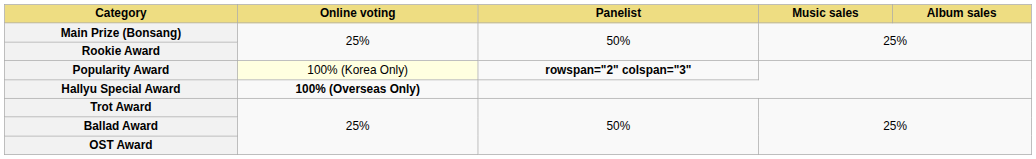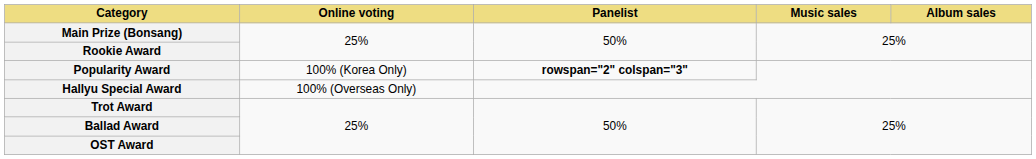(358, 70) lightyellow background -> (356, 70) no background
(358, 88) bold -> (356, 88) normal
